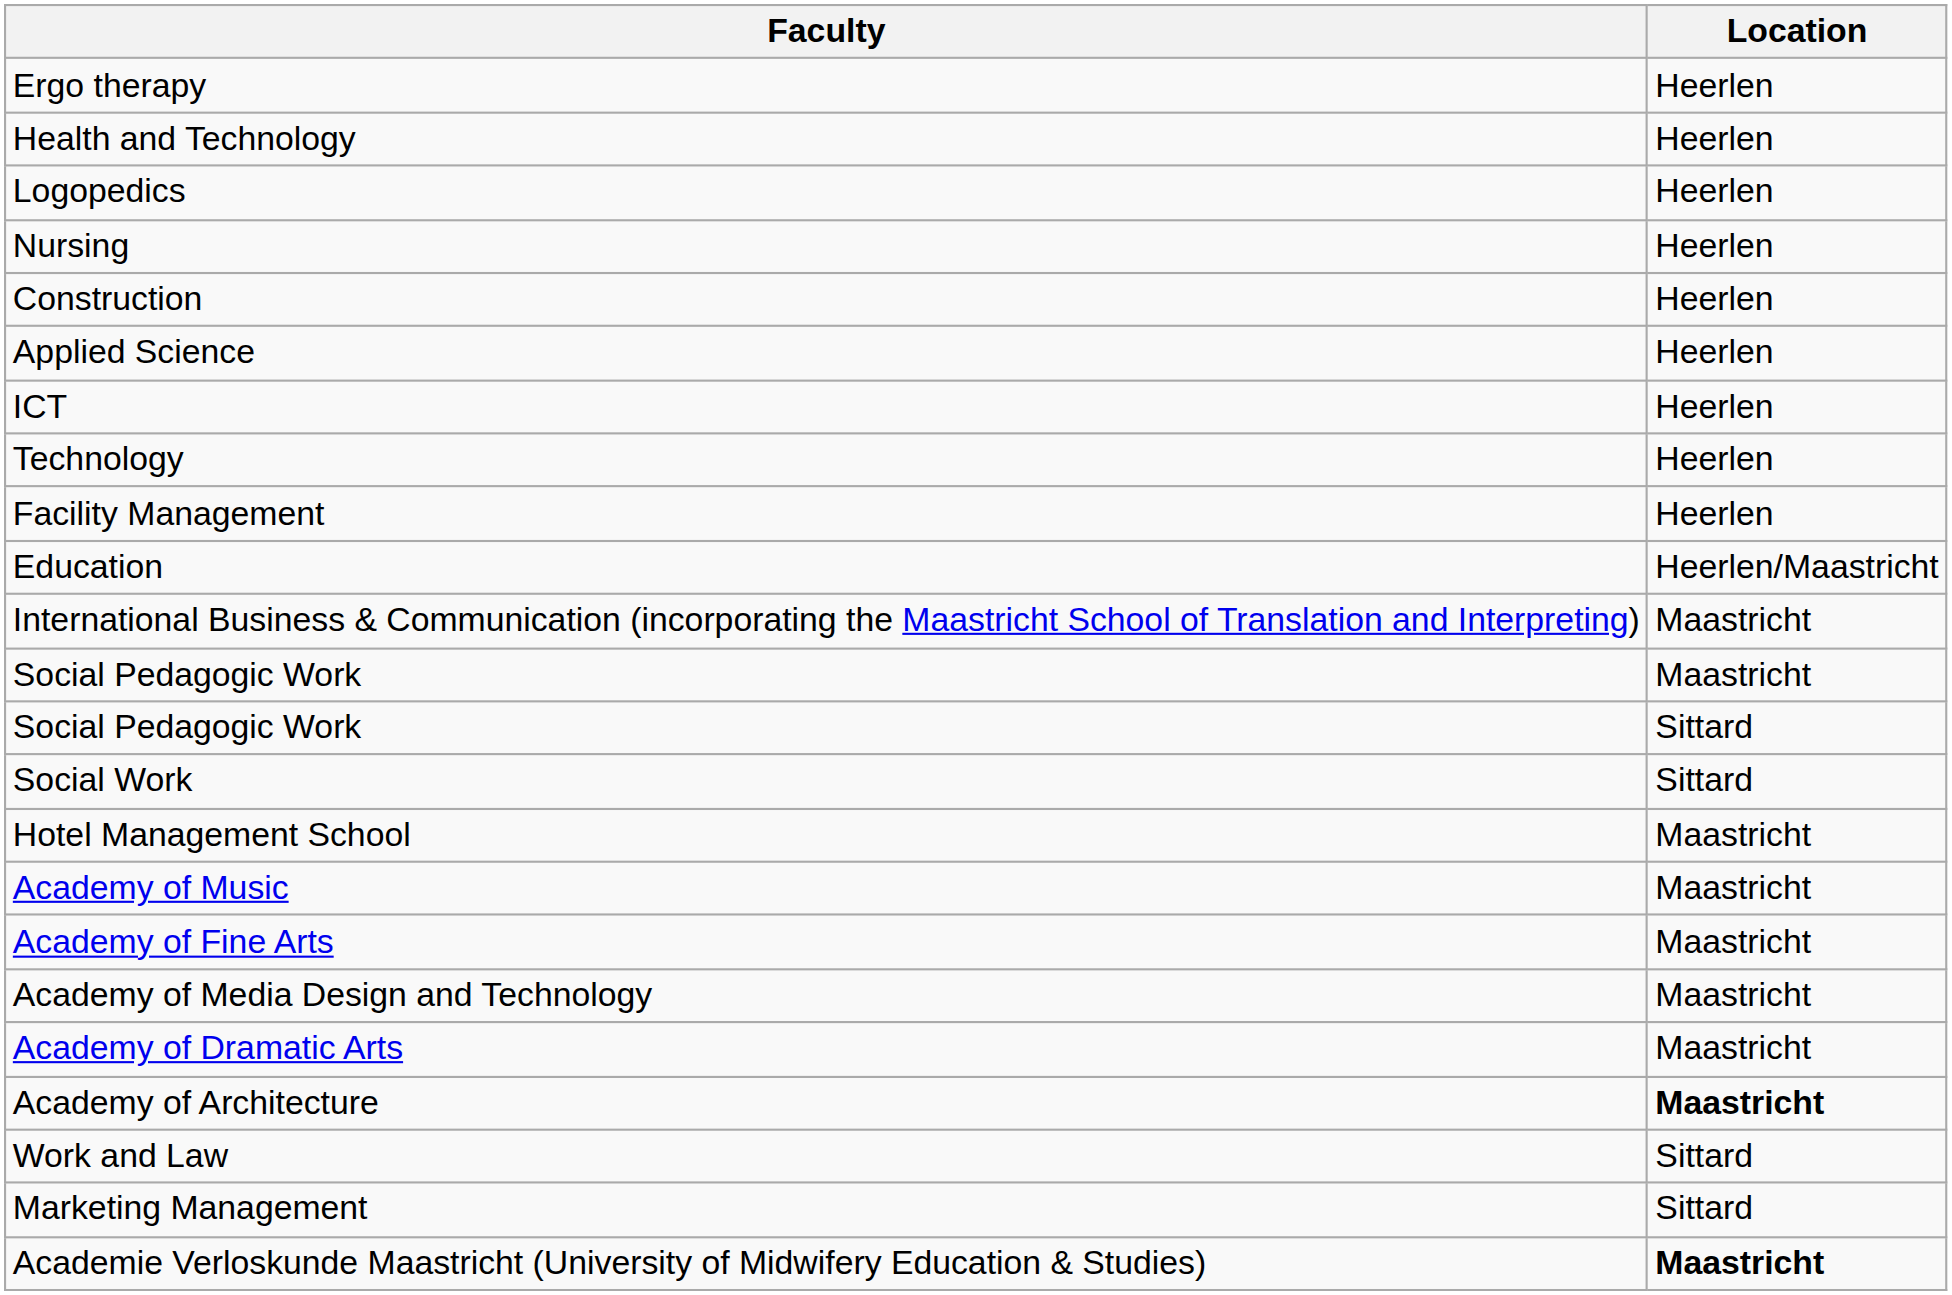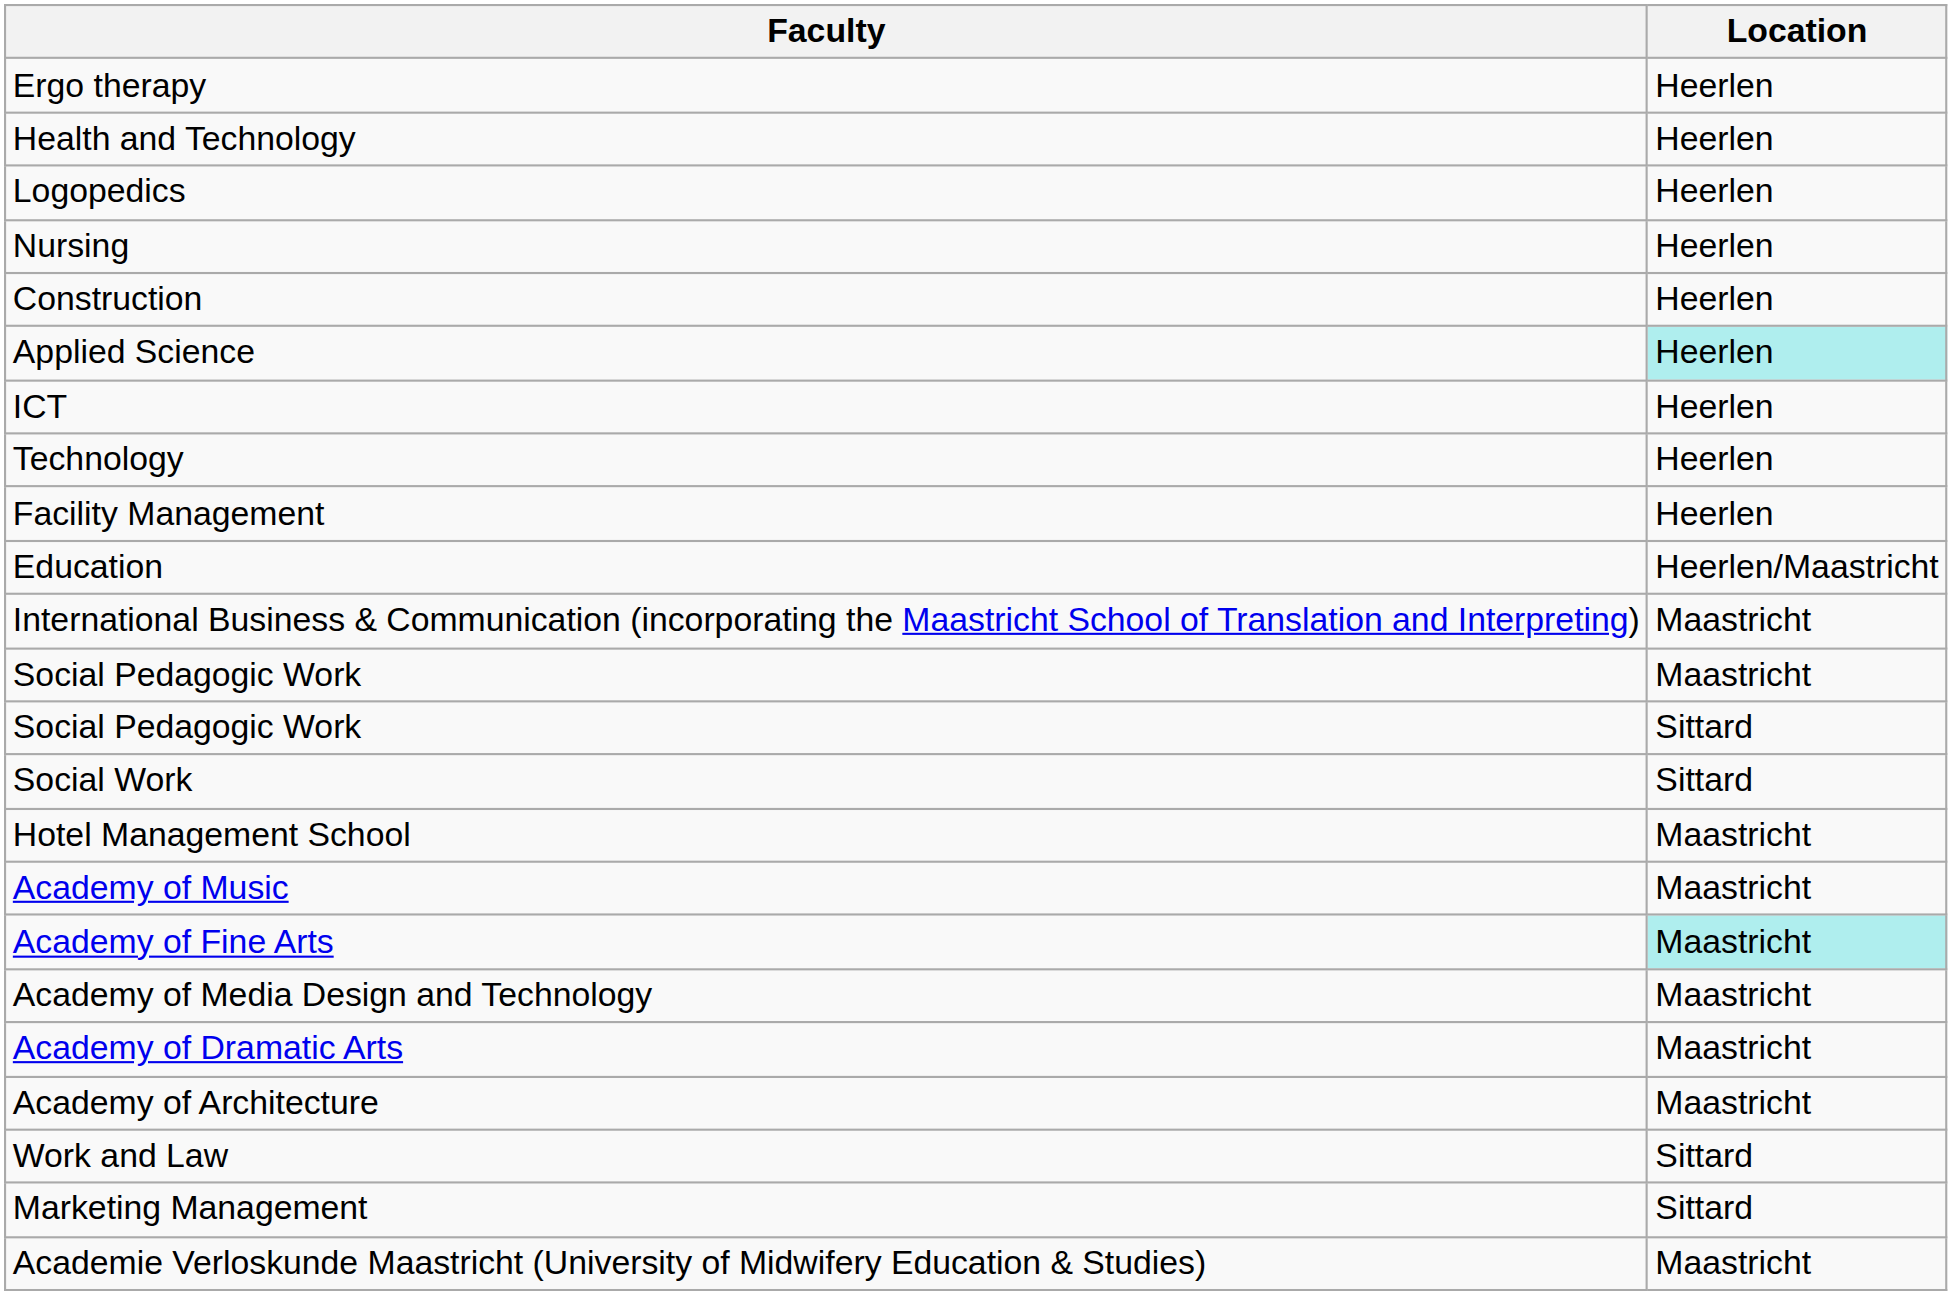(1714, 352) no background -> (1714, 352) paleturquoise background
(1733, 941) no background -> (1733, 941) paleturquoise background
(1740, 1102) bold -> (1733, 1102) normal
(1740, 1262) bold -> (1733, 1262) normal
